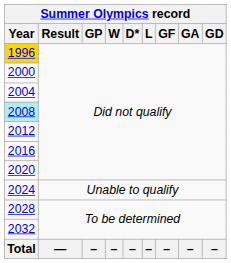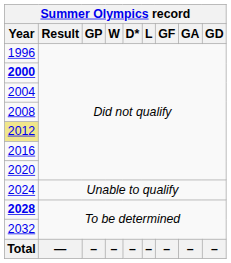(21, 53) gold background -> (21, 53) no background
(21, 72) normal -> (21, 72) bold
(21, 111) paleturquoise background -> (21, 111) no background
(21, 131) no background -> (21, 131) khaki background
(21, 209) normal -> (21, 209) bold
